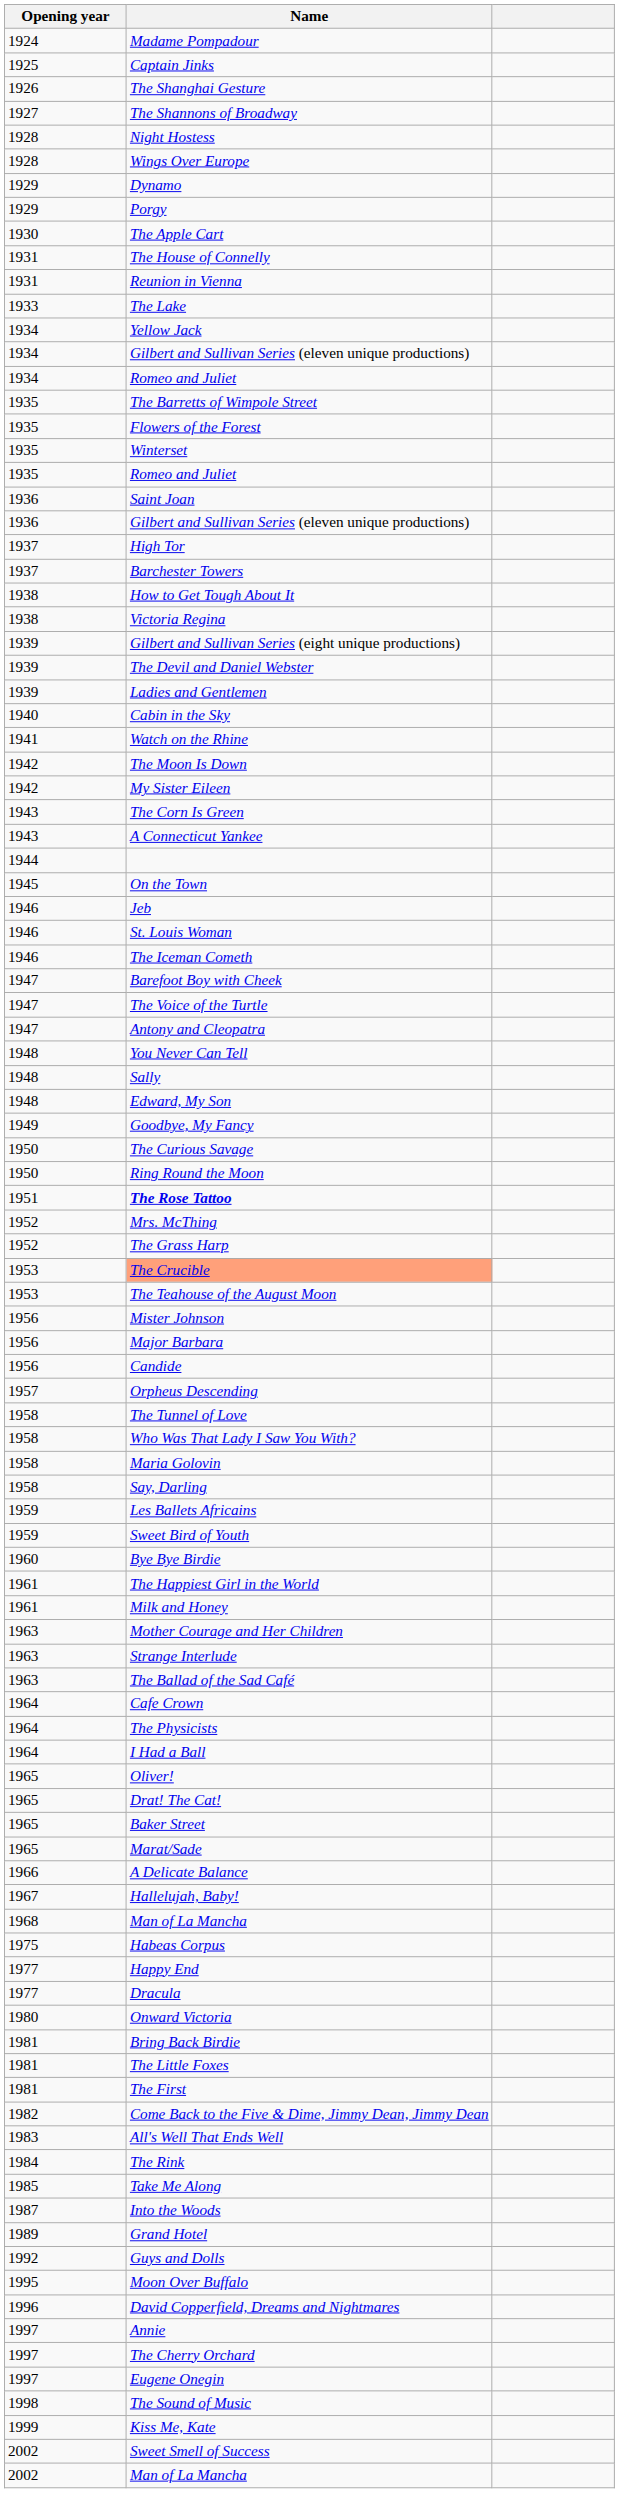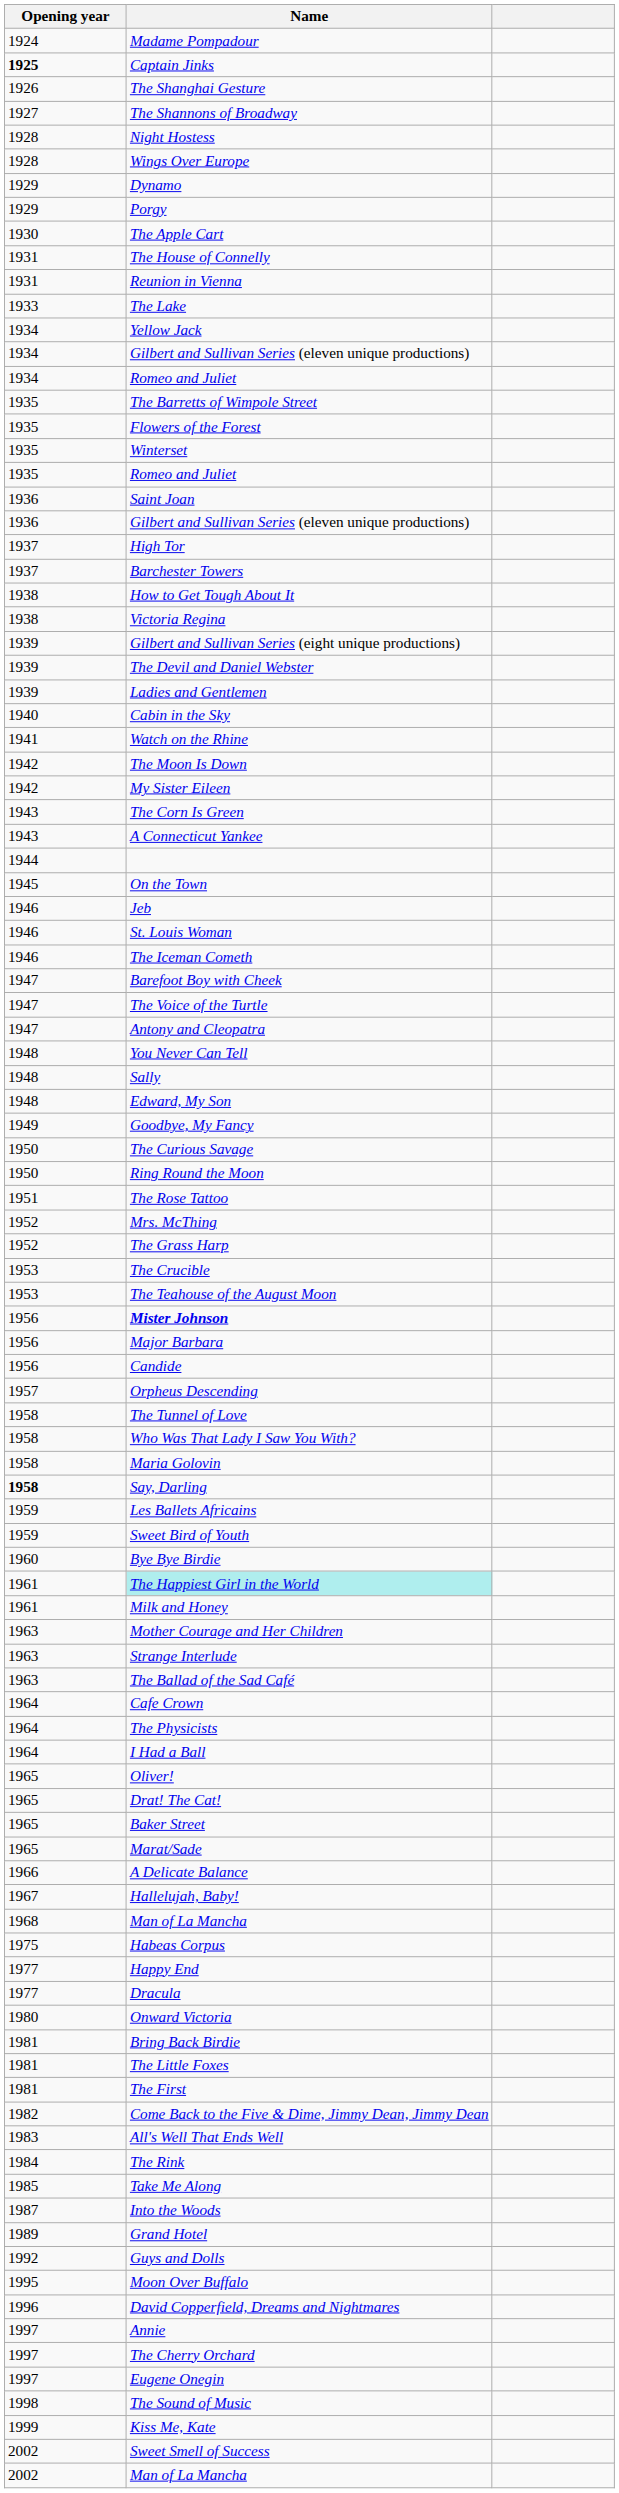(23, 64) normal -> (23, 64) bold
(181, 1197) bold -> (179, 1197) normal
(170, 1270) lightsalmon background -> (170, 1270) no background
(177, 1318) normal -> (179, 1318) bold
(23, 1487) normal -> (23, 1487) bold
(224, 1583) no background -> (224, 1583) paleturquoise background
